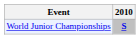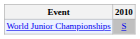(124, 26) bold -> (124, 26) normal
